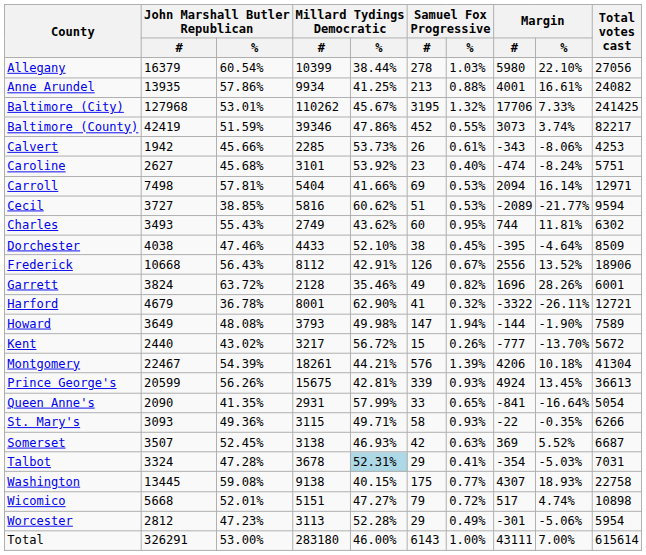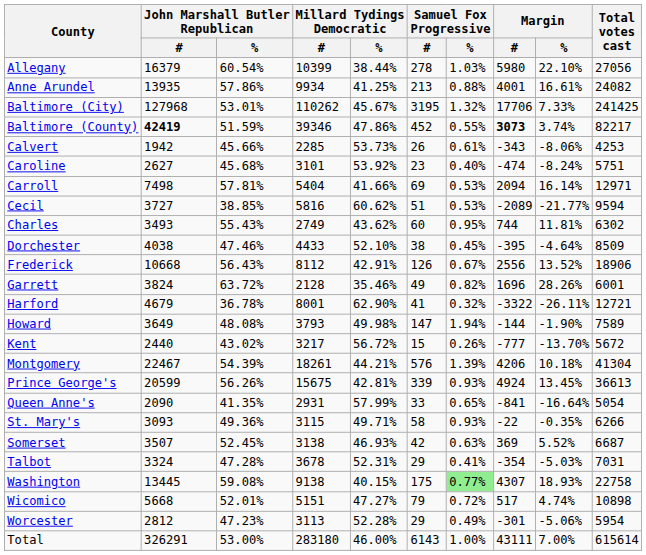(162, 127) normal -> (162, 127) bold
(511, 127) normal -> (511, 127) bold
(375, 462) lightblue background -> (375, 462) no background
(467, 481) no background -> (467, 481) lightgreen background
